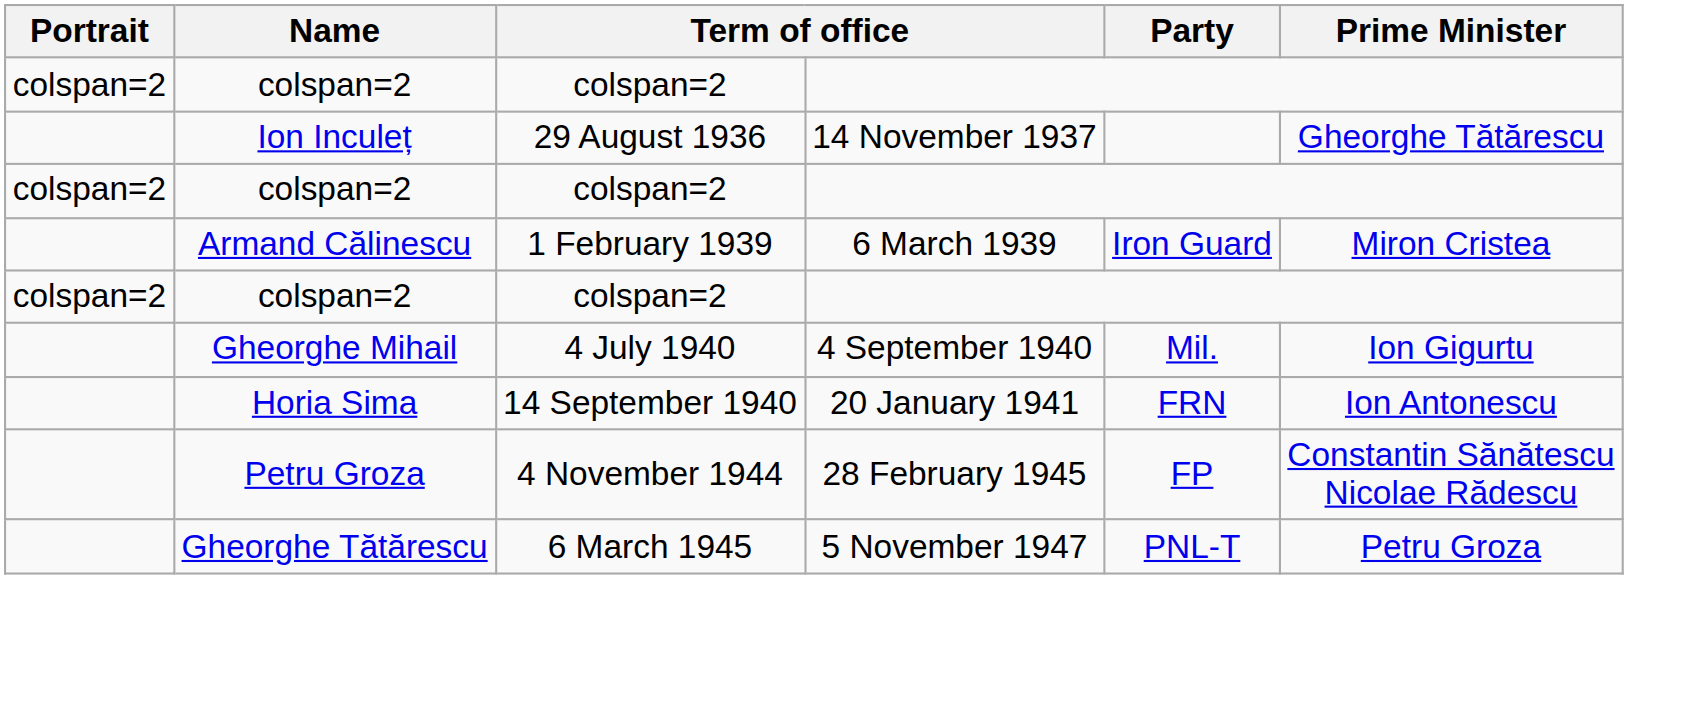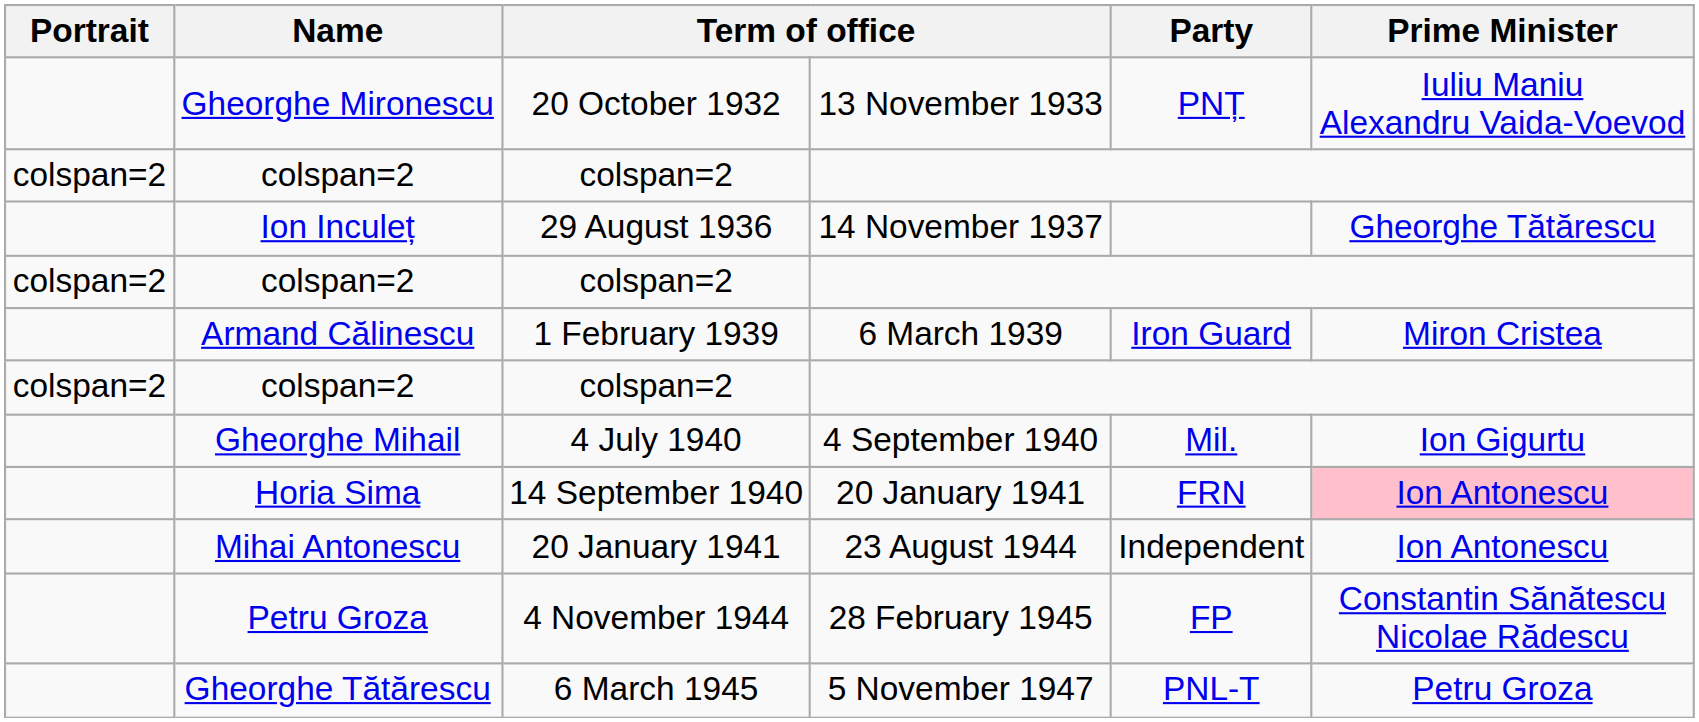+ row: (338, 102)
(1451, 402) no background -> (1502, 492) pink background
+ row: (338, 545)
